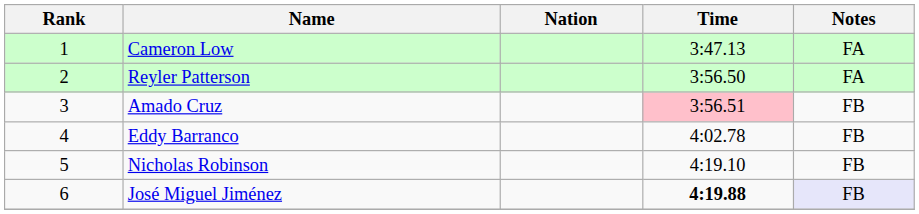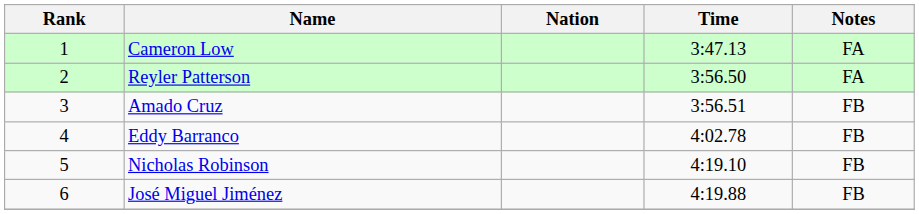(718, 106) pink background -> (718, 106) no background
(718, 194) bold -> (718, 194) normal
(854, 194) lavender background -> (853, 194) no background
